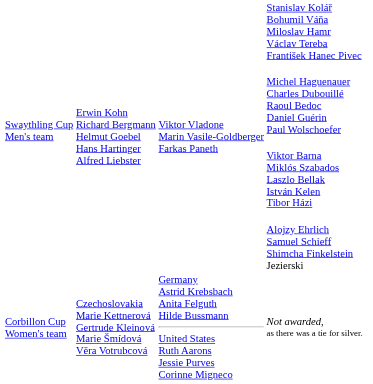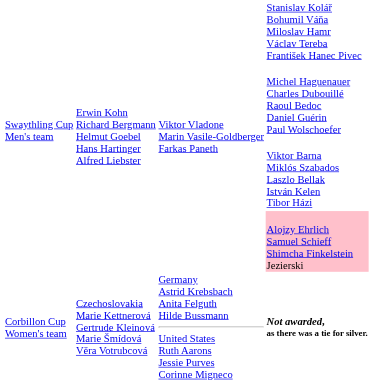(310, 247) no background -> (310, 247) pink background
(315, 327) normal -> (317, 327) bold
